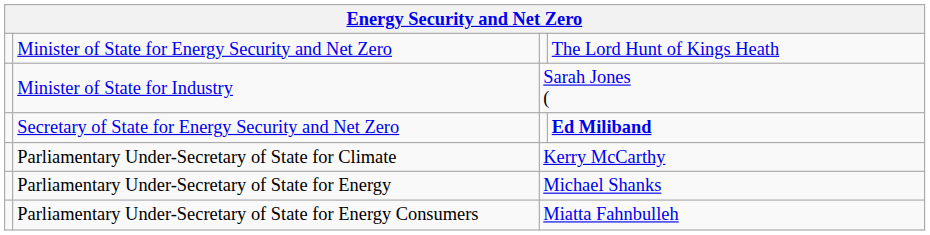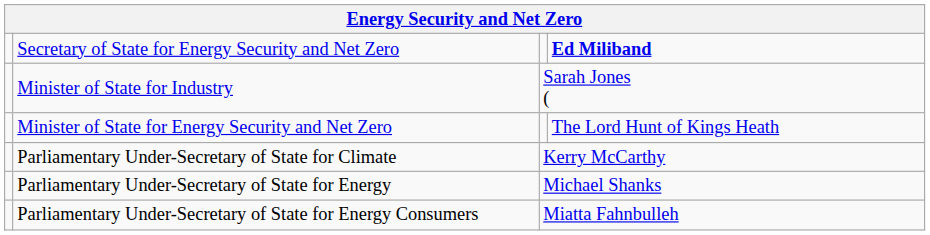rows swapped: (208, 127) <-> (205, 48)
